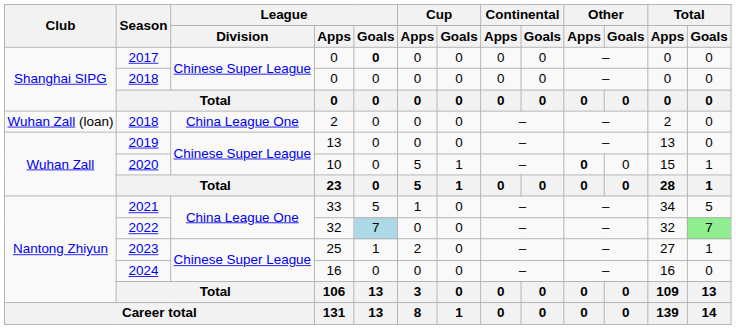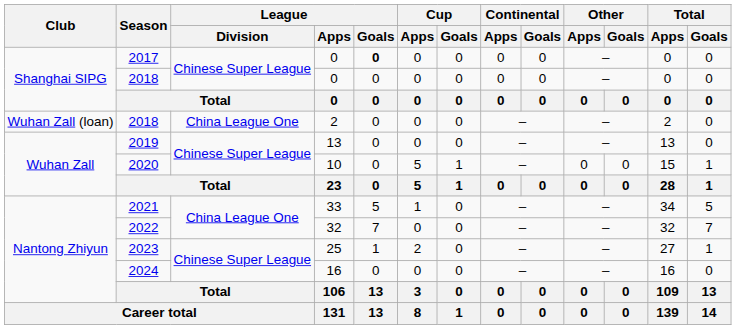(584, 164) bold -> (584, 164) normal
(376, 228) lightblue background -> (376, 228) no background
(709, 228) lightgreen background -> (709, 228) no background
